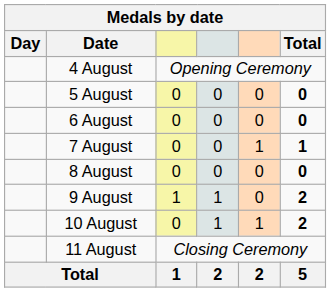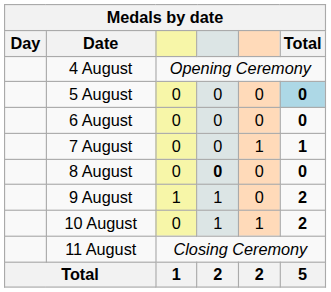(303, 95) no background -> (303, 95) lightblue background
(218, 172) normal -> (218, 172) bold
